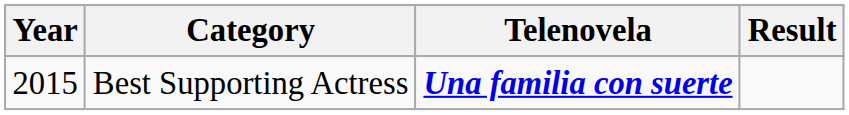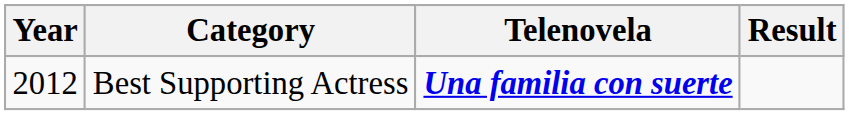(45, 82) 2015 -> (45, 82) 2012
